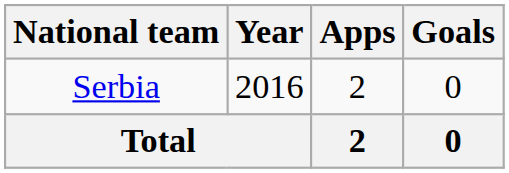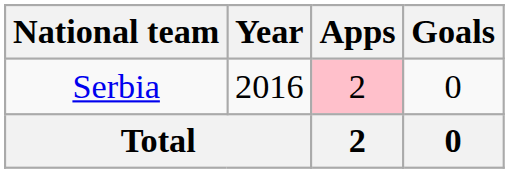(357, 85) no background -> (357, 85) pink background
